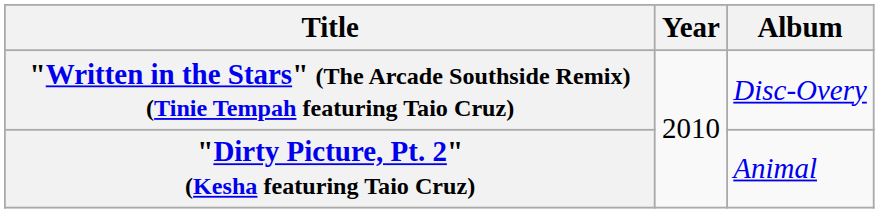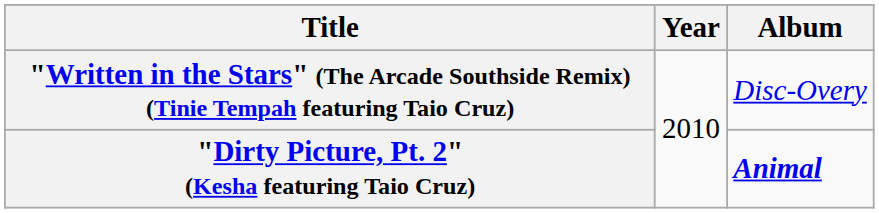(775, 168) normal -> (778, 168) bold
